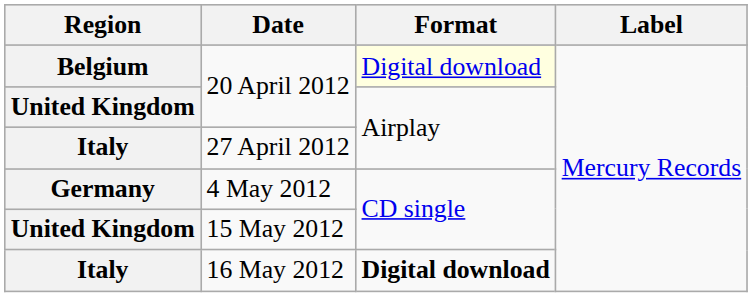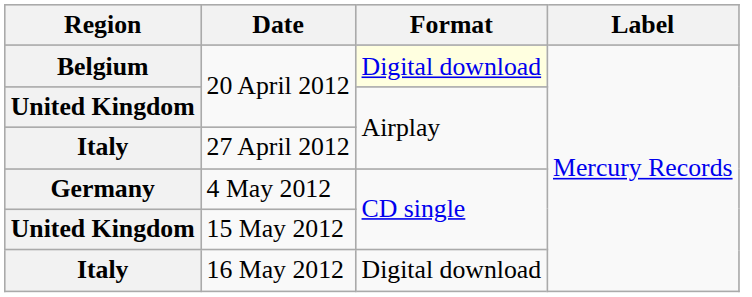(456, 270) bold -> (451, 270) normal
